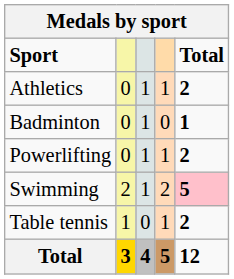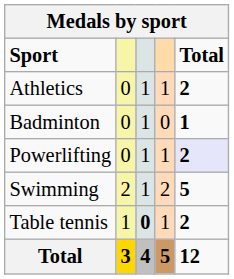(185, 155) no background -> (185, 155) lavender background
(185, 189) pink background -> (185, 189) no background
(145, 222) normal -> (145, 222) bold
